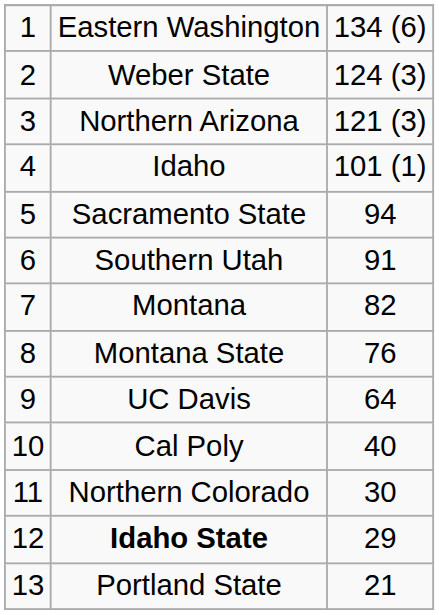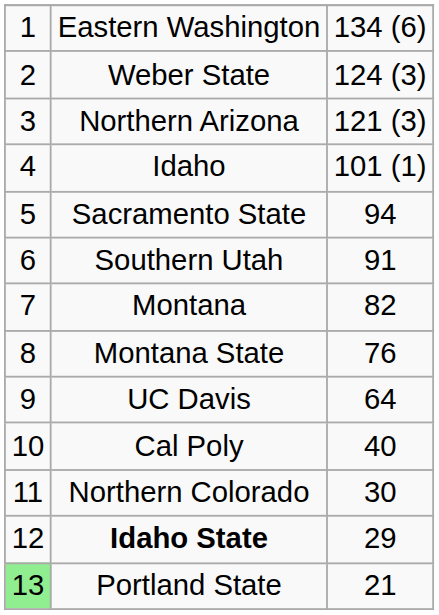(28, 585) no background -> (28, 585) lightgreen background
